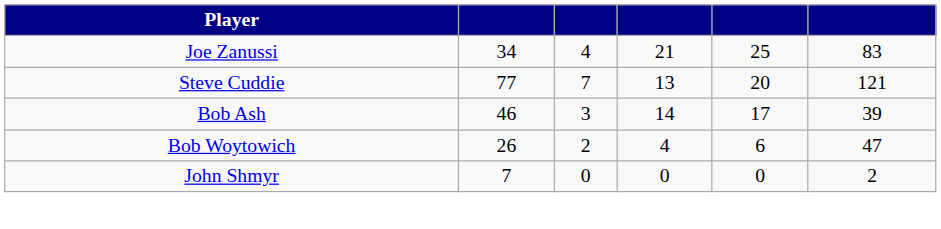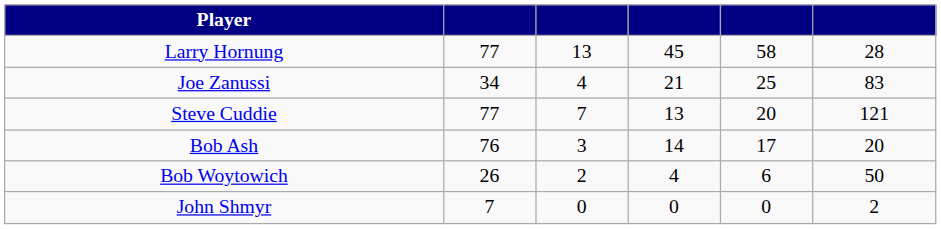+ row: (224, 51)
(506, 113) 46 -> (489, 144) 76
(872, 113) 39 -> (874, 144) 20
(872, 144) 47 -> (874, 176) 50
